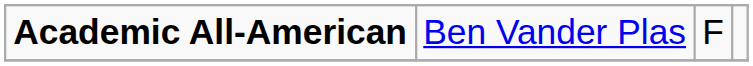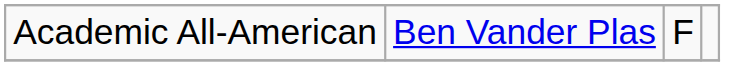(210, 32) bold -> (195, 32) normal
